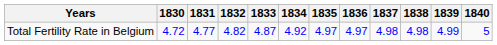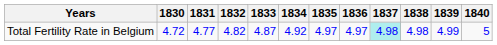(387, 31) no background -> (387, 31) paleturquoise background
